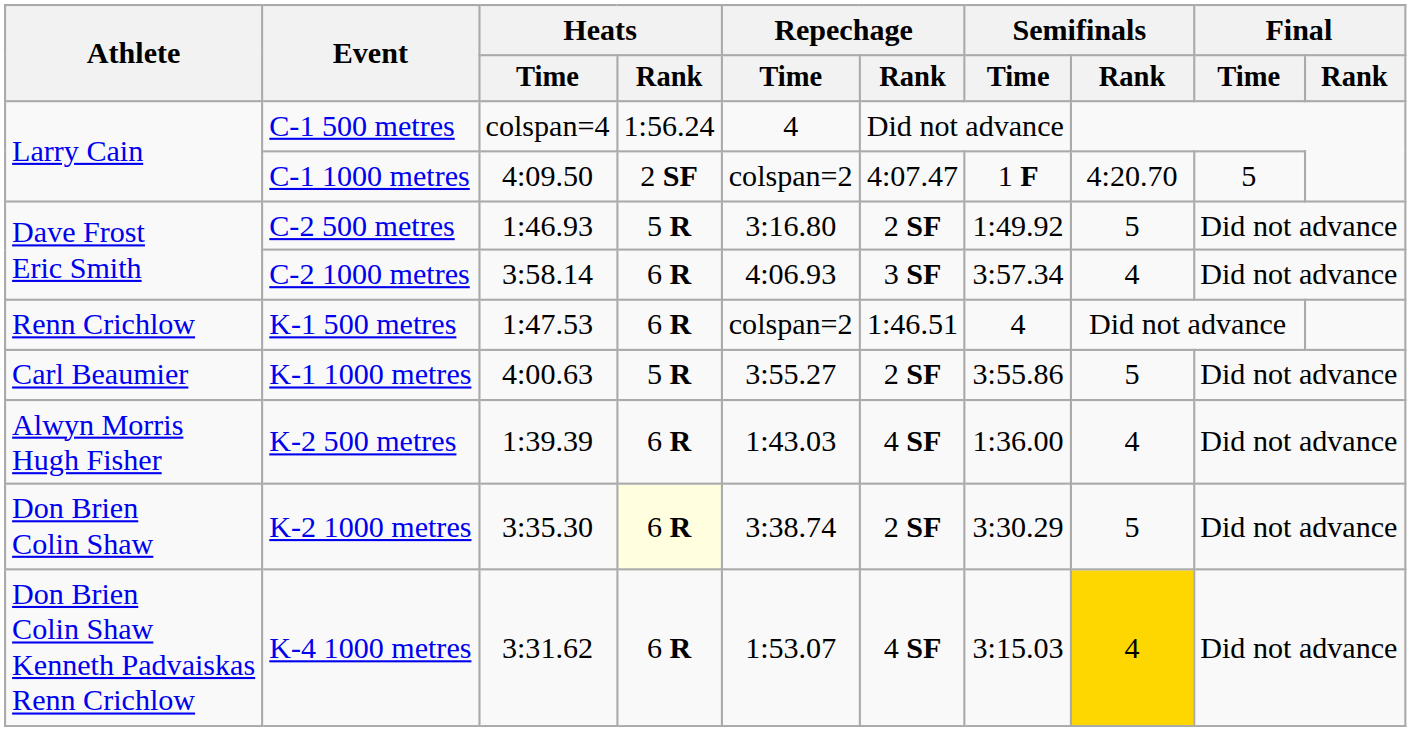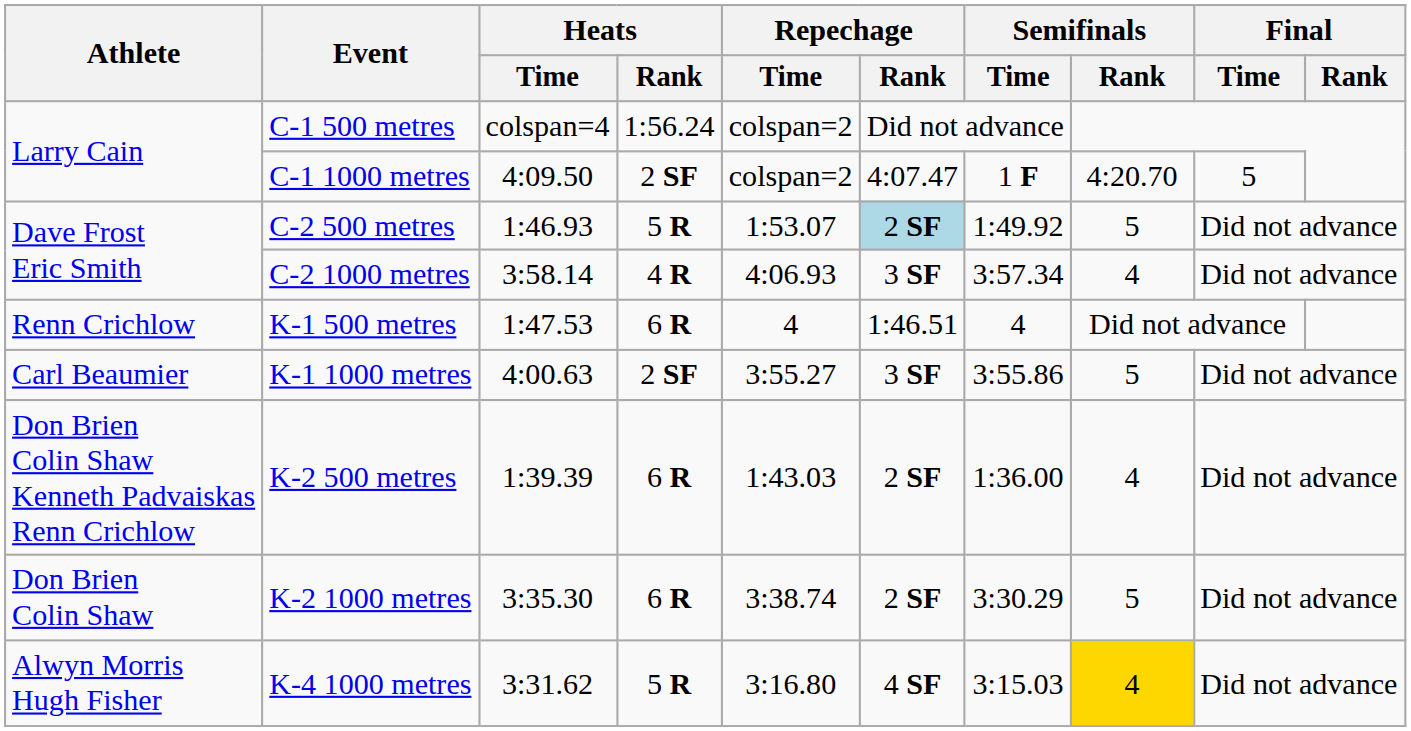(791, 126) 4 -> (791, 126) colspan=2
(791, 225) 3:16.80 -> (791, 225) 1:53.07
(912, 225) no background -> (912, 225) lightblue background
(669, 275) 6 R -> (669, 275) 4 R
(791, 324) colspan=2 -> (791, 324) 4
(669, 374) 5 R -> (669, 374) 2 SF
(912, 374) 2 SF -> (912, 374) 3 SF
(98, 441) Alwyn Morris Hugh Fisher -> (134, 477) Don Brien Colin Shaw Kenneth Padvaiskas Renn Crichlow
(912, 441) 4 SF -> (912, 477) 2 SF
(669, 527) lightyellow background -> (669, 598) no background
(134, 647) Don Brien Colin Shaw Kenneth Padvaiskas Renn Crichlow -> (98, 683) Alwyn Morris Hugh Fisher
(669, 647) 6 R -> (669, 683) 5 R
(791, 647) 1:53.07 -> (791, 683) 3:16.80
